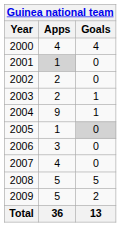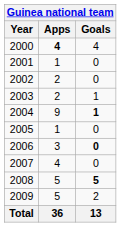(57, 46) normal -> (57, 46) bold
(57, 63) lightgrey background -> (57, 63) no background
(96, 113) normal -> (96, 113) bold
(96, 130) lightgrey background -> (96, 130) no background
(96, 146) normal -> (96, 146) bold
(96, 180) normal -> (96, 180) bold
